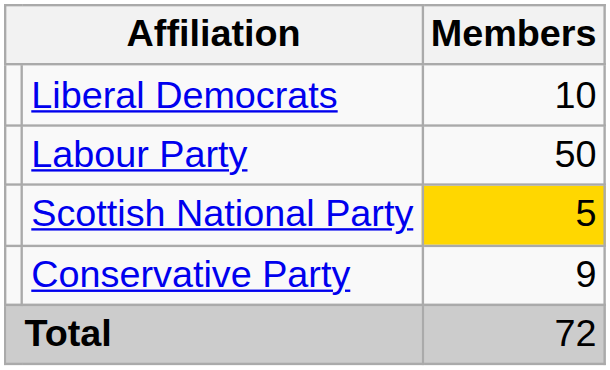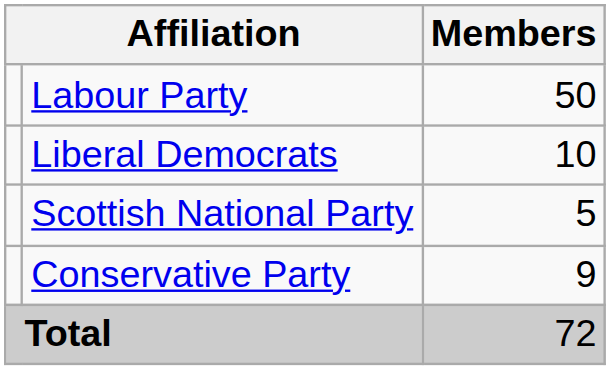rows swapped: (139, 154) <-> (184, 94)
(586, 214) gold background -> (586, 214) no background
